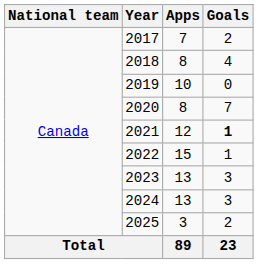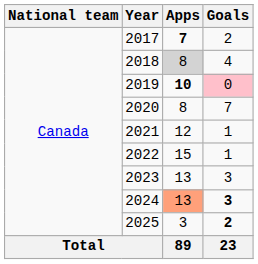(183, 39) normal -> (183, 39) bold
(183, 62) no background -> (183, 62) lightgrey background
(183, 85) normal -> (183, 85) bold
(228, 85) no background -> (228, 85) pink background
(228, 132) bold -> (228, 132) normal
(183, 201) no background -> (183, 201) lightsalmon background
(228, 201) normal -> (228, 201) bold
(228, 224) normal -> (228, 224) bold
